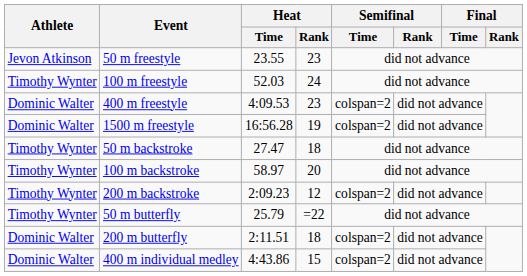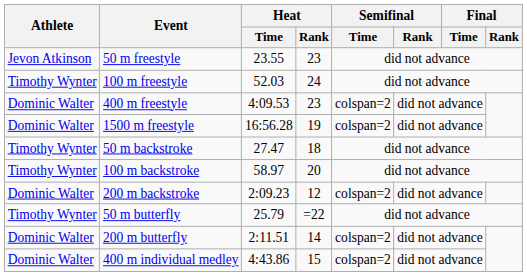(52, 193) Timothy Wynter -> (51, 193) Dominic Walter
(314, 238) 18 -> (314, 238) 14
